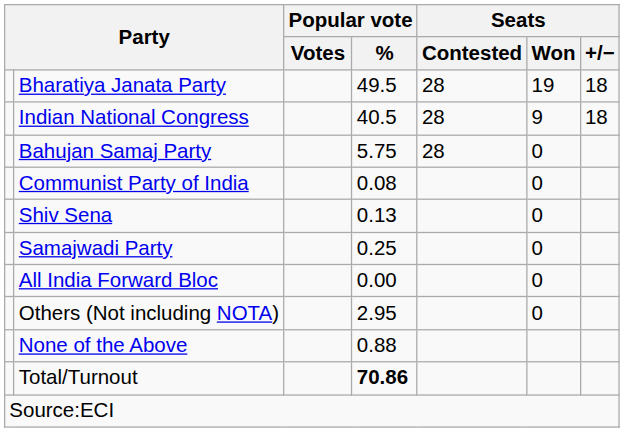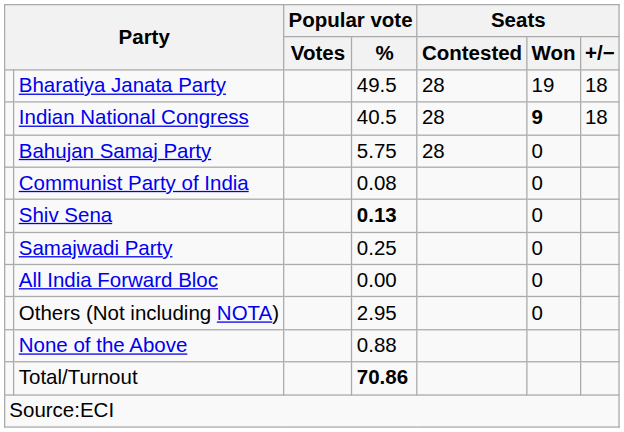(537, 118) normal -> (537, 118) bold
(377, 215) normal -> (377, 215) bold
